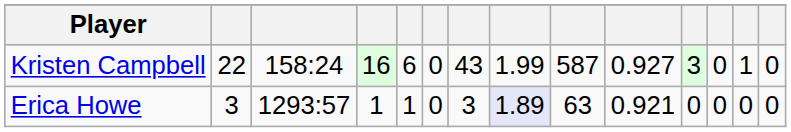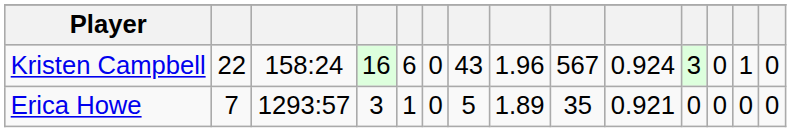(520, 65) 1.99 -> (520, 65) 1.96
(578, 65) 587 -> (578, 65) 567
(643, 65) 0.927 -> (643, 65) 0.924
(232, 106) 3 -> (232, 106) 7
(376, 106) 1 -> (376, 106) 3
(469, 106) 3 -> (469, 106) 5
(520, 106) lavender background -> (520, 106) no background
(578, 106) 63 -> (578, 106) 35
